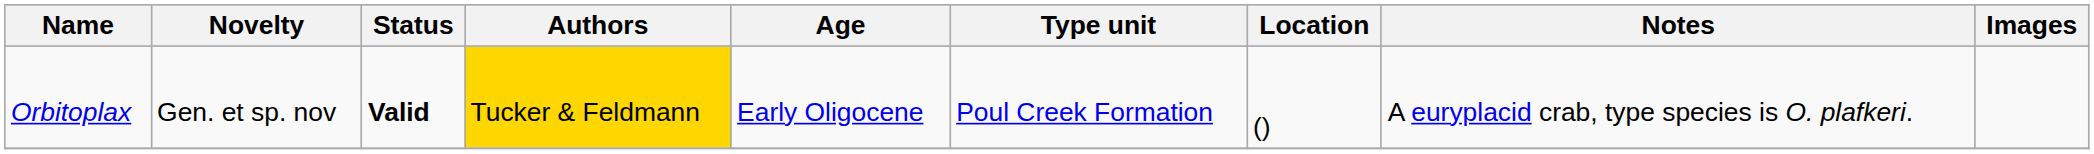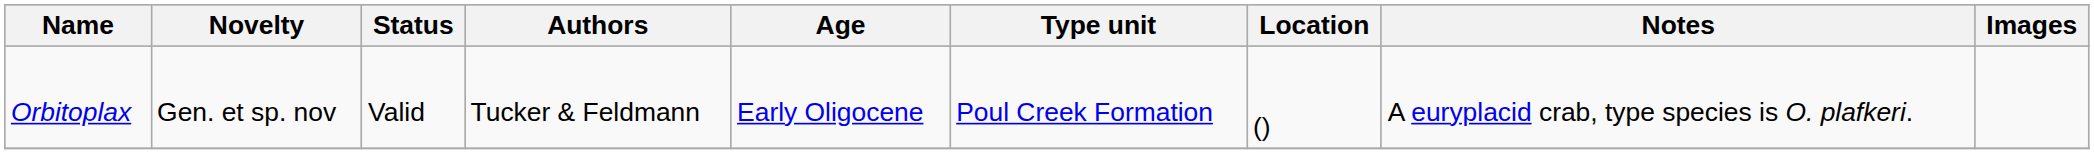(399, 111) bold -> (396, 111) normal
(585, 111) gold background -> (585, 111) no background
